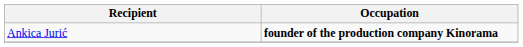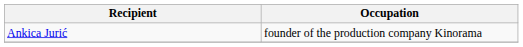(381, 32) bold -> (373, 32) normal
